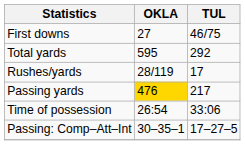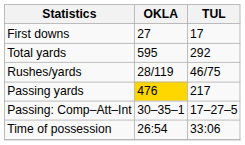(205, 33) 46/75 -> (197, 33) 17
(197, 72) 17 -> (205, 72) 46/75
rows swapped: (69, 130) <-> (59, 110)
